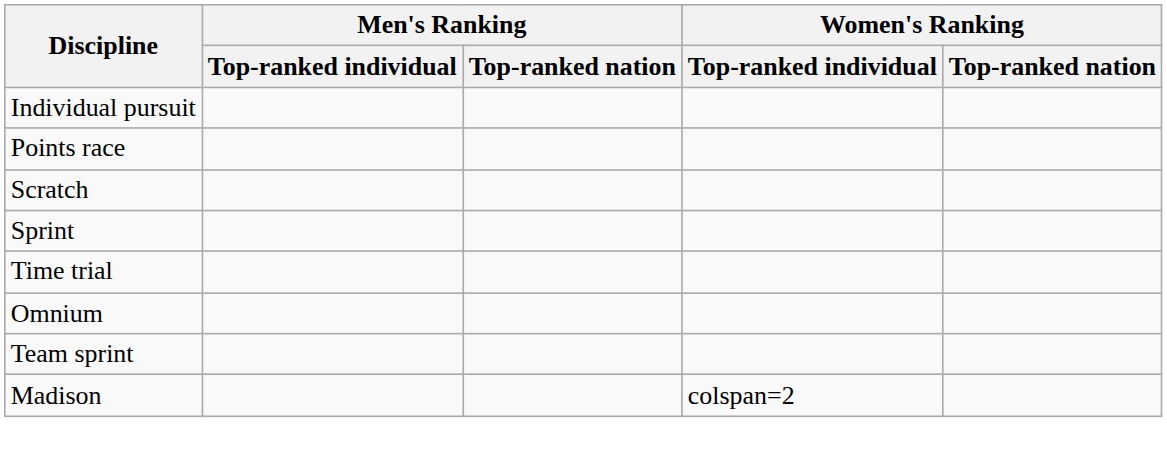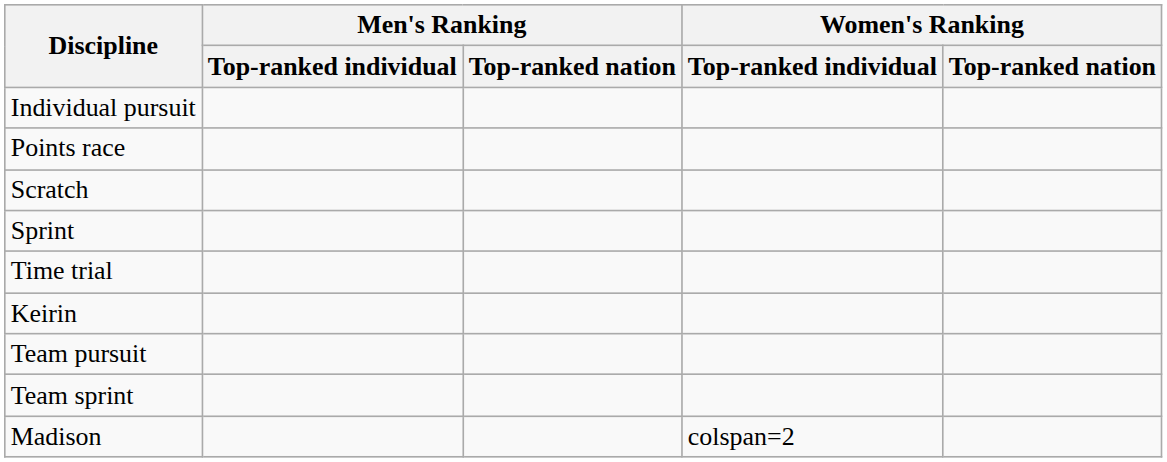+ row: (44, 312)
- row: (57, 312)
+ row: (79, 353)
